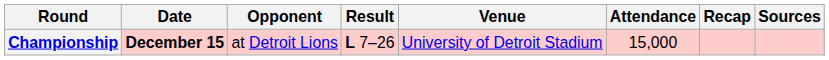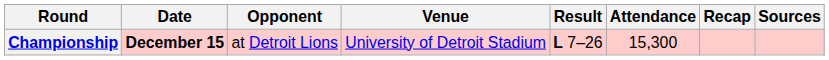columns swapped: (370, 17) <-> (502, 17)
(653, 42) 15,000 -> (653, 42) 15,300
